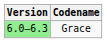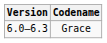(27, 29) lightgreen background -> (27, 29) no background
